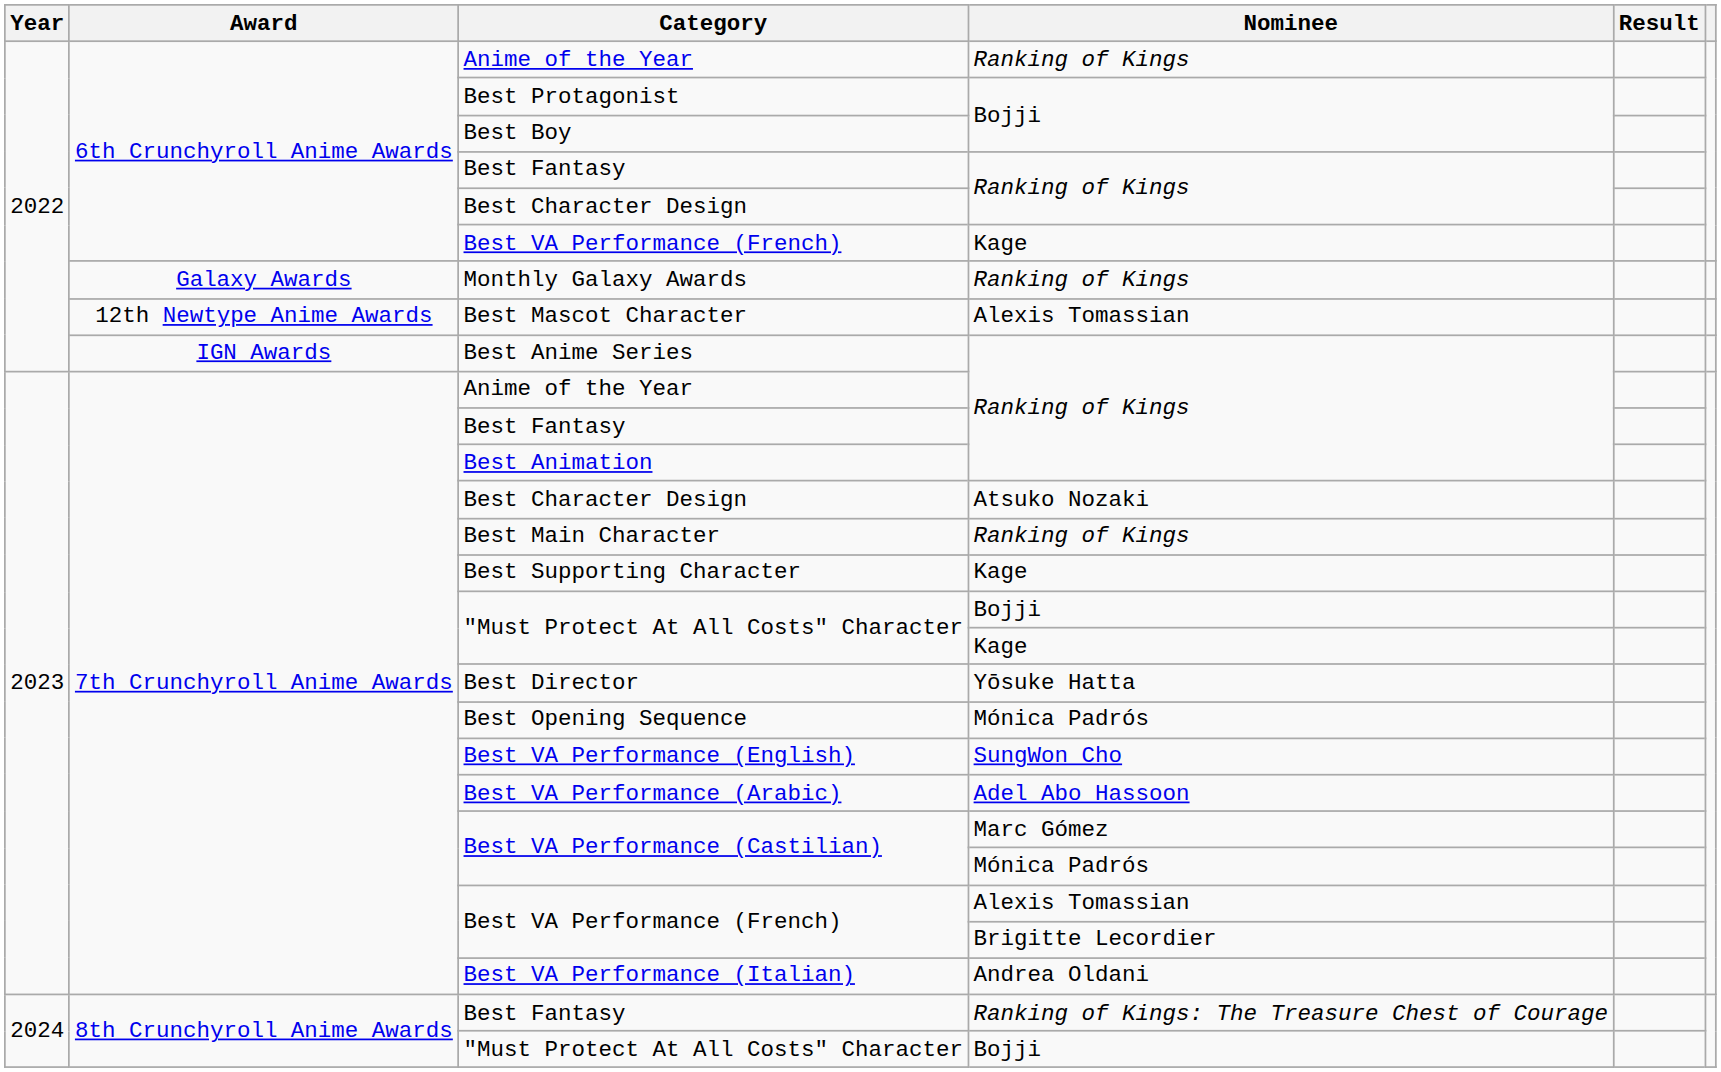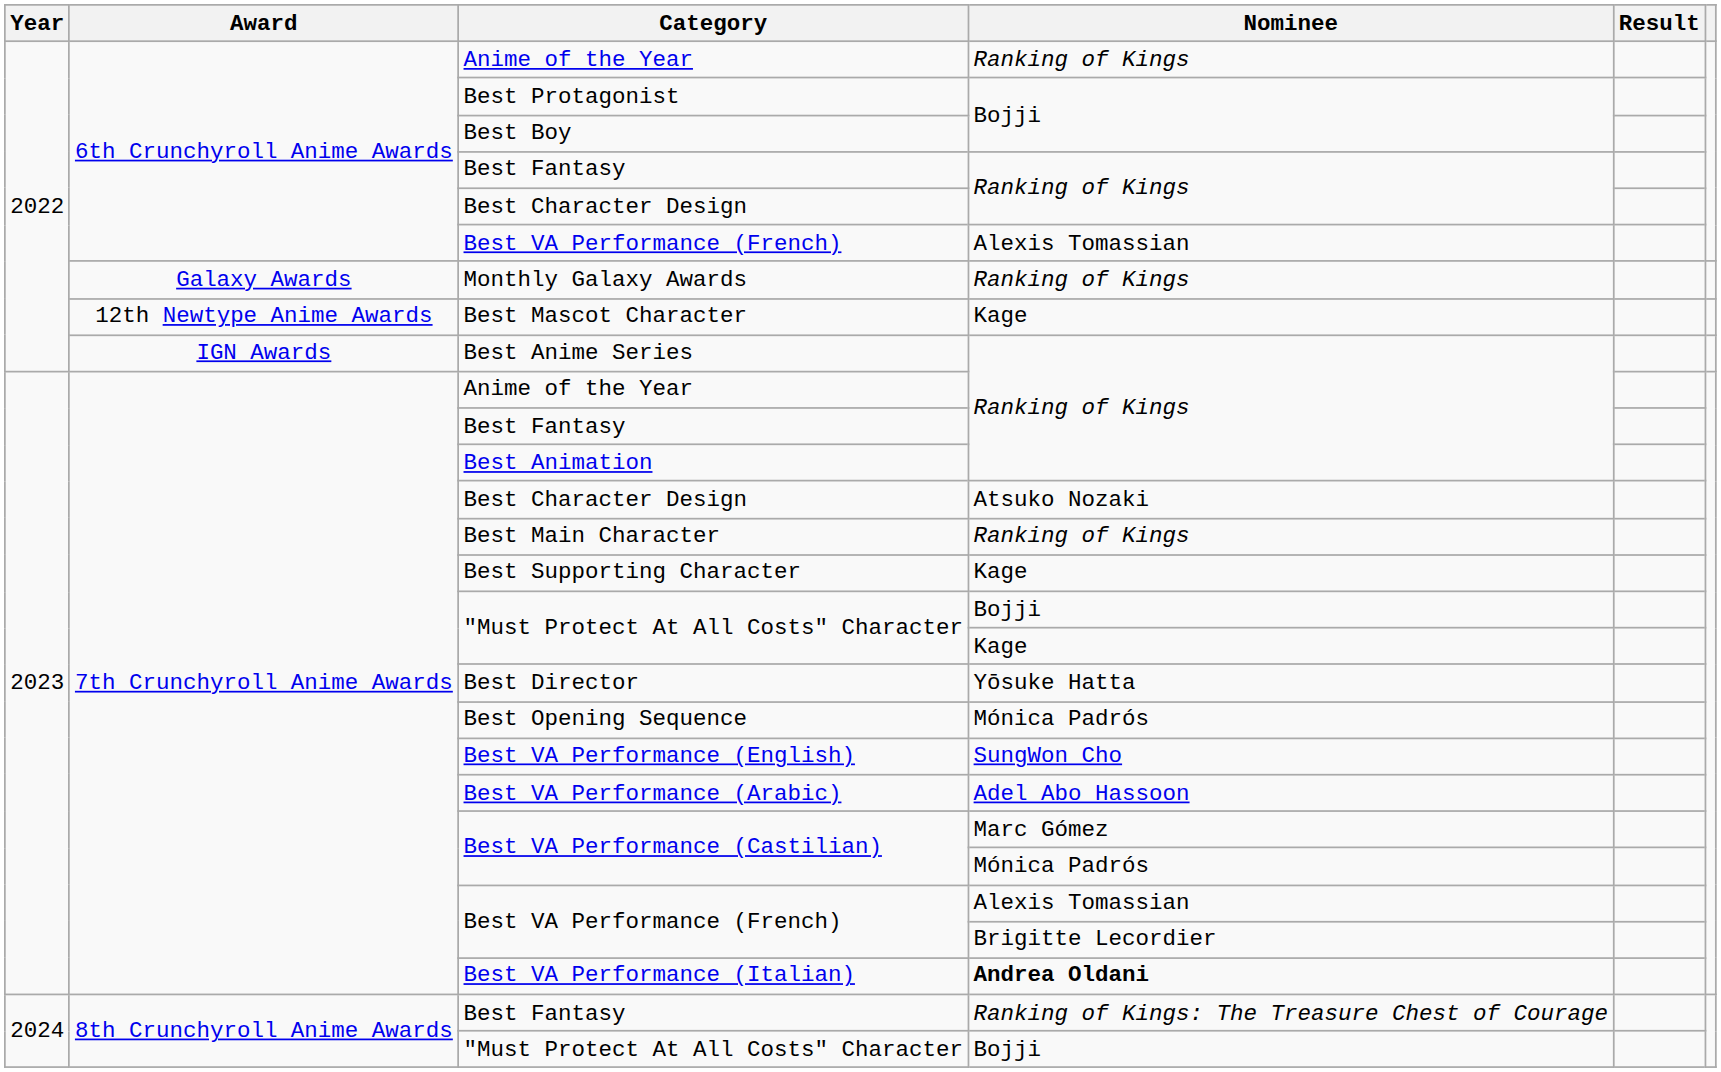(1001, 243) Kage -> (1082, 243) Alexis Tomassian
(1082, 316) Alexis Tomassian -> (1001, 316) Kage
(1061, 976) normal -> (1061, 976) bold
